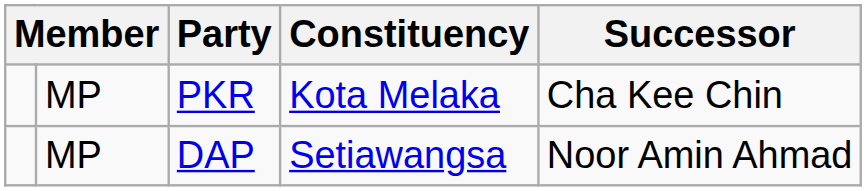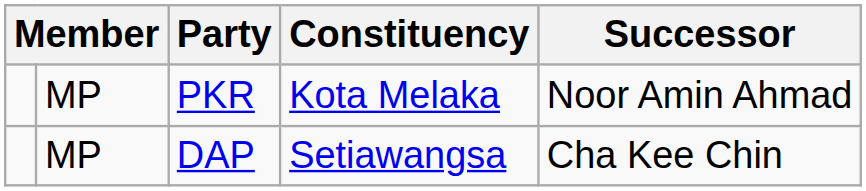(665, 94) Cha Kee Chin -> (700, 94) Noor Amin Ahmad
(700, 154) Noor Amin Ahmad -> (665, 154) Cha Kee Chin
